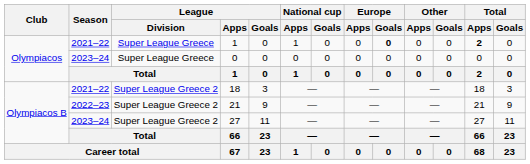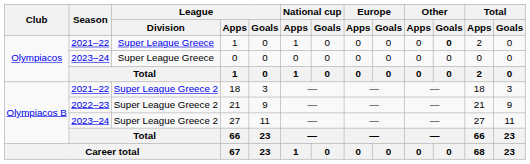(389, 43) bold -> (389, 43) normal
(449, 43) normal -> (449, 43) bold
(479, 43) bold -> (479, 43) normal
